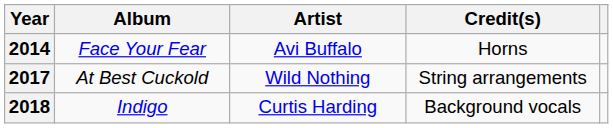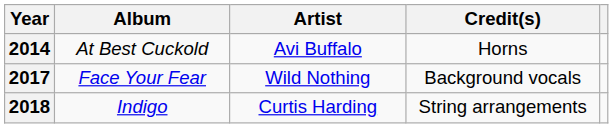(142, 48) Face Your Fear -> (142, 48) At Best Cuckold
(142, 78) At Best Cuckold -> (142, 78) Face Your Fear
(503, 78) String arrangements -> (503, 78) Background vocals
(503, 107) Background vocals -> (503, 107) String arrangements
